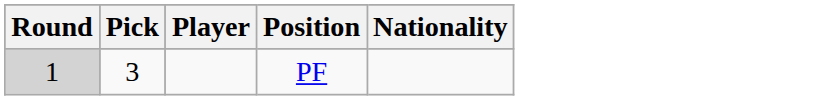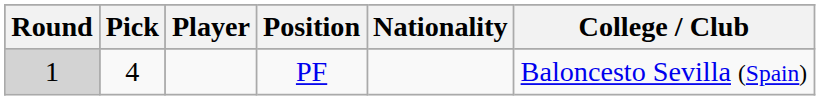+ column: (664, 26)
(132, 71) 3 -> (132, 71) 4
